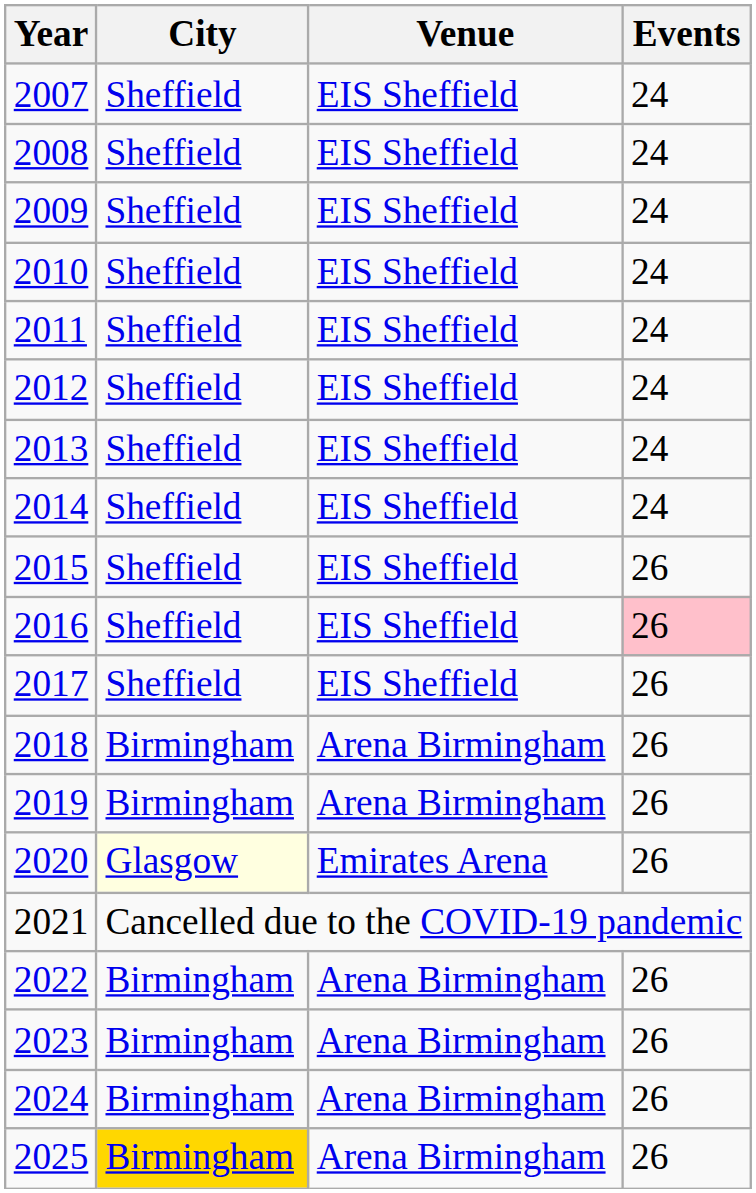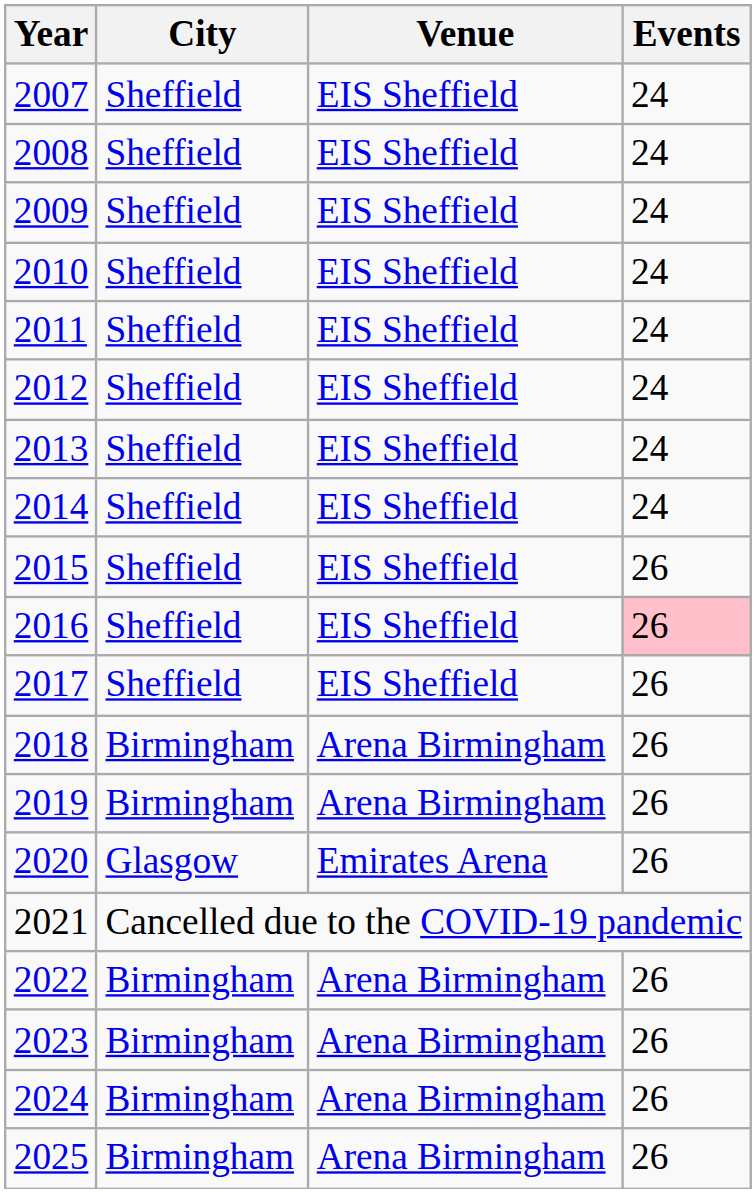(172, 861) lightyellow background -> (172, 861) no background
(200, 1157) gold background -> (200, 1157) no background
